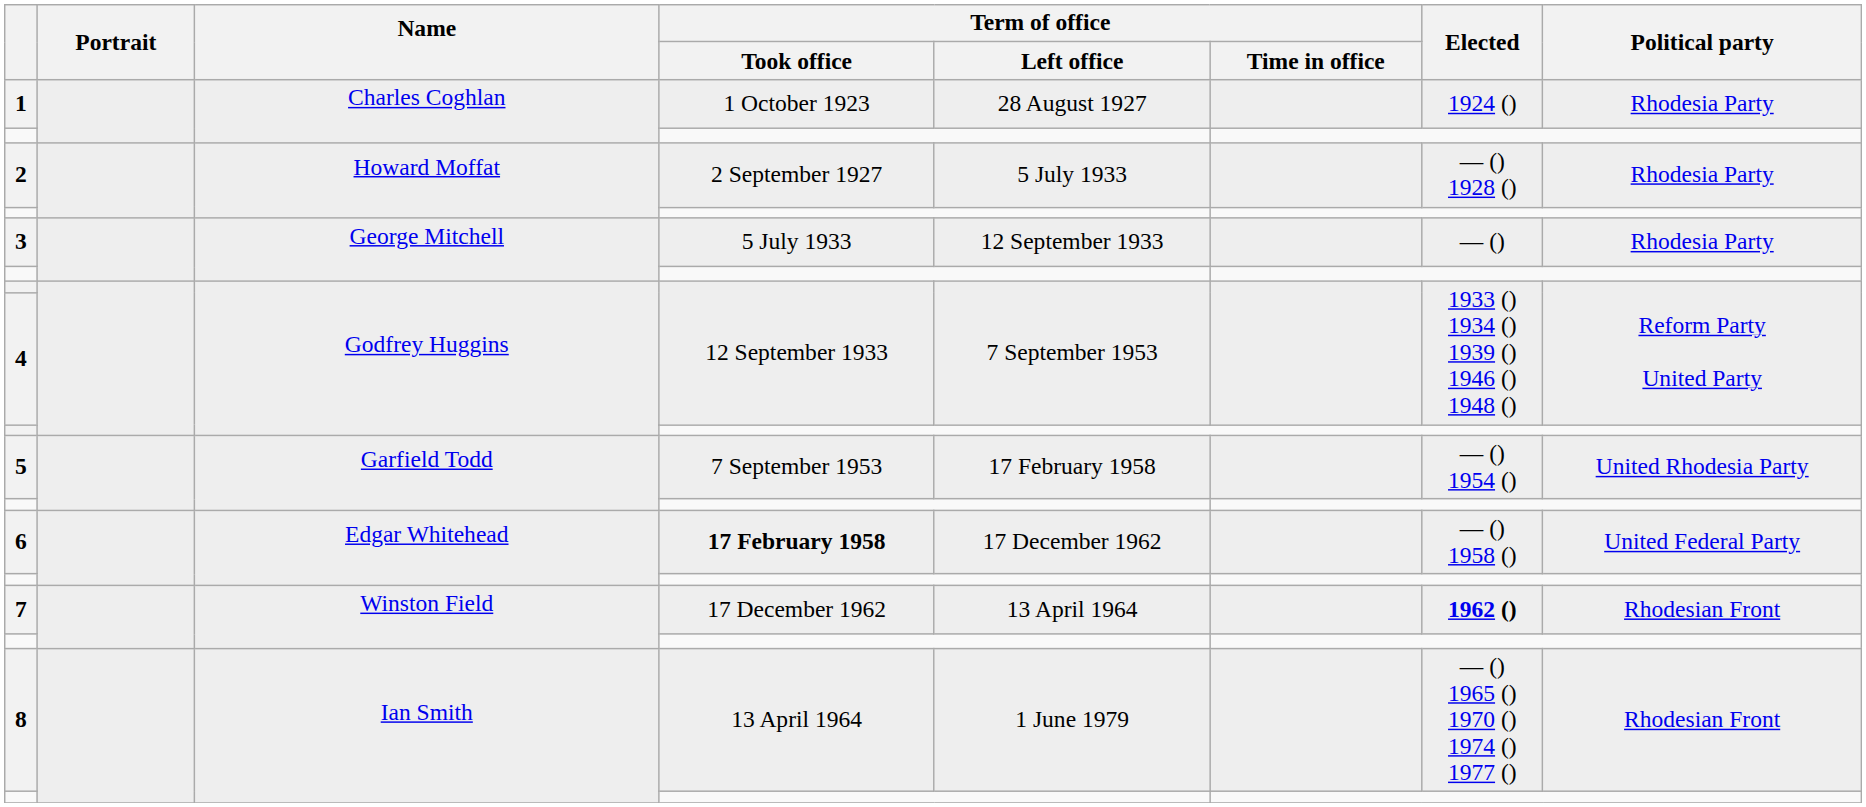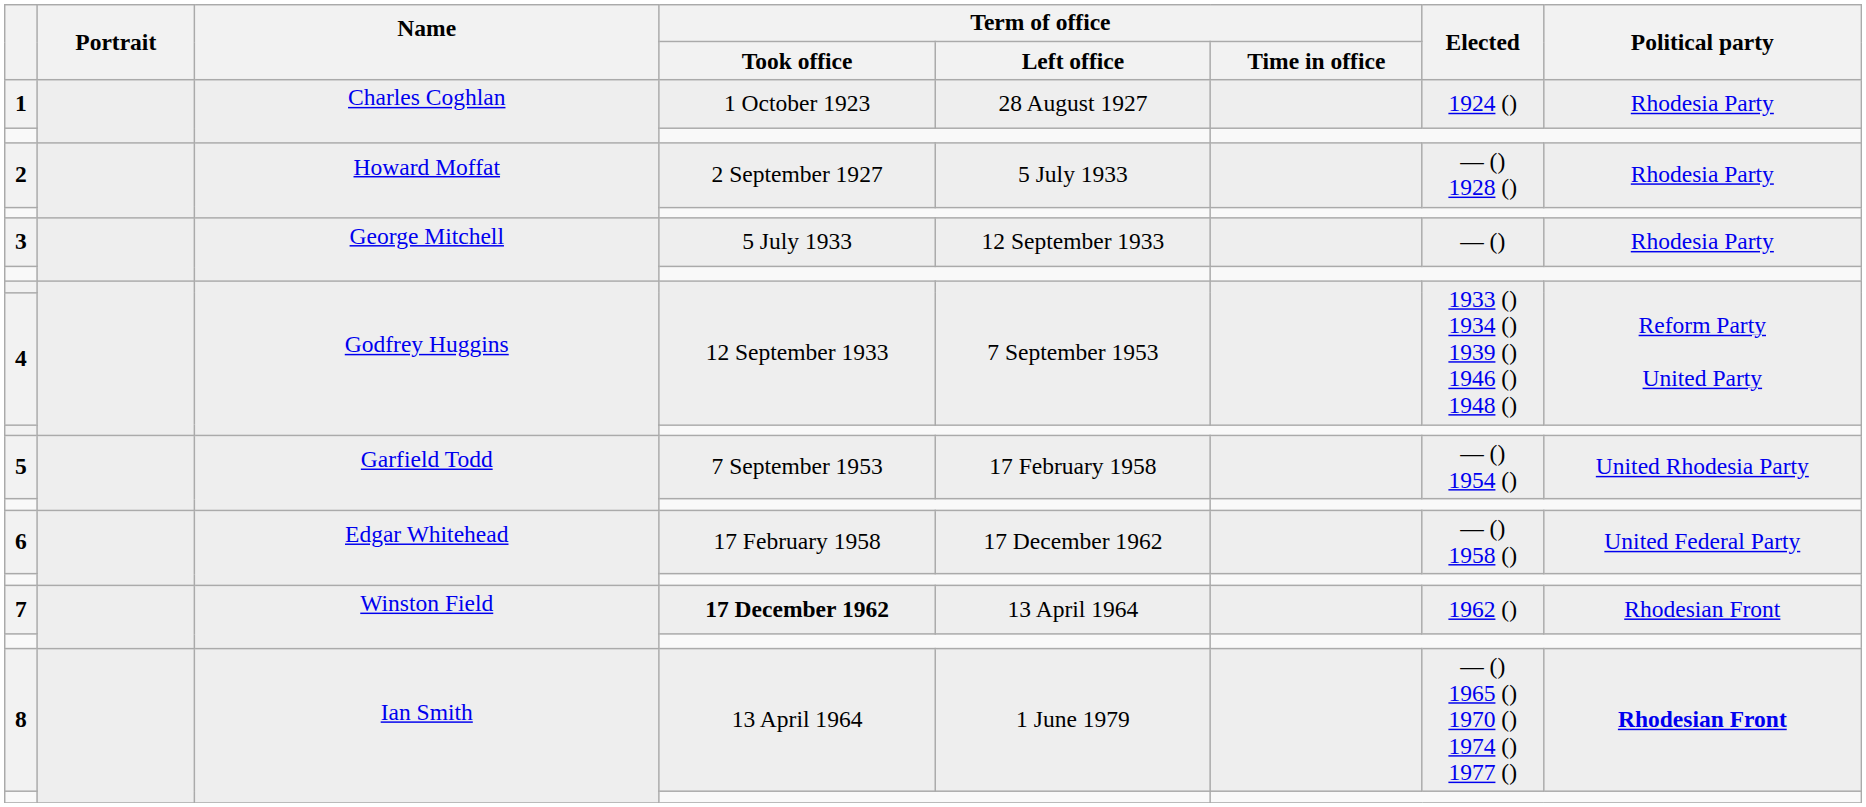(797, 541) bold -> (797, 541) normal
(797, 609) normal -> (797, 609) bold
(1482, 609) bold -> (1483, 609) normal
(1702, 719) normal -> (1702, 719) bold
